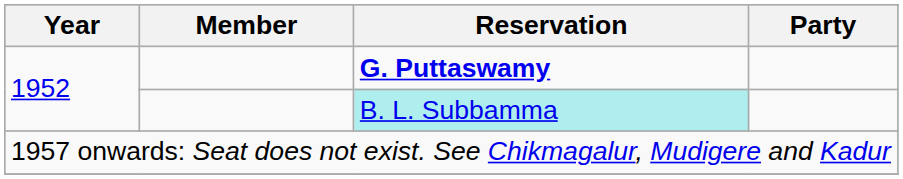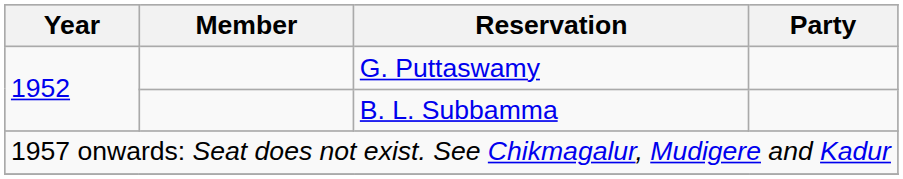(455, 67) bold -> (450, 67) normal
(459, 109) paleturquoise background -> (459, 109) no background
